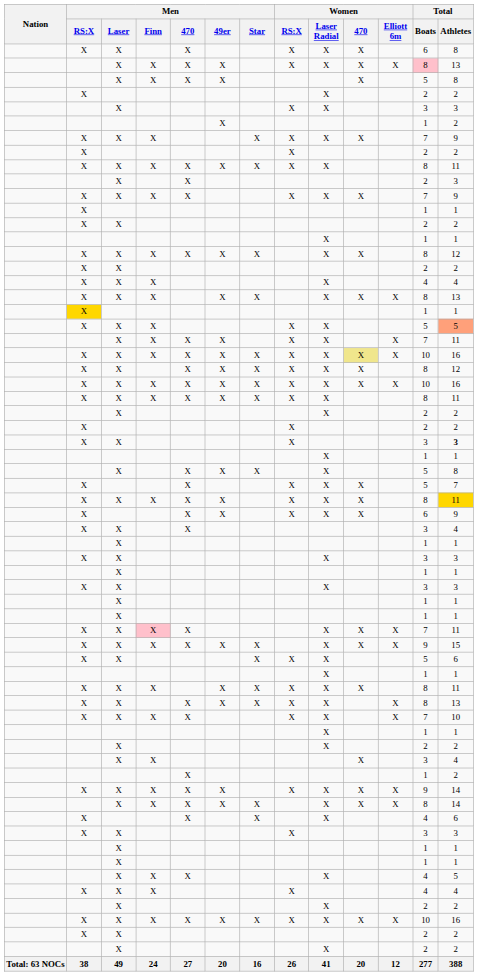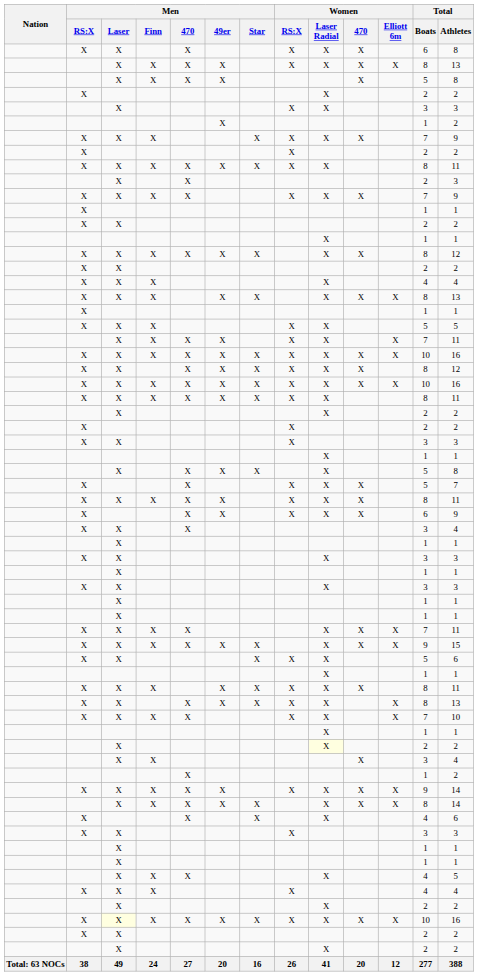(426, 65) pink background -> (426, 65) no background
(84, 312) gold background -> (84, 312) no background
(456, 326) lightsalmon background -> (456, 326) no background
(361, 355) khaki background -> (361, 355) no background
(456, 442) bold -> (456, 442) normal
(456, 500) gold background -> (456, 500) no background
(153, 630) pink background -> (153, 630) no background
(326, 746) no background -> (326, 746) lightyellow background
(119, 920) no background -> (119, 920) lightyellow background
